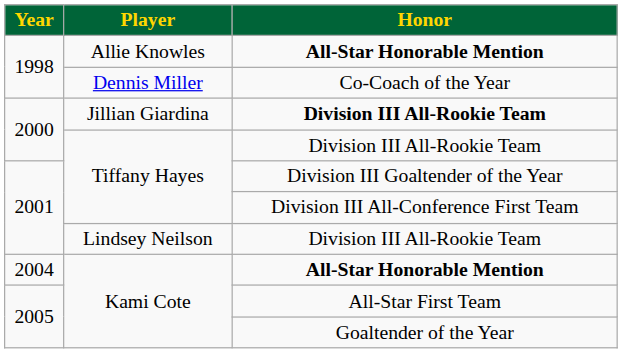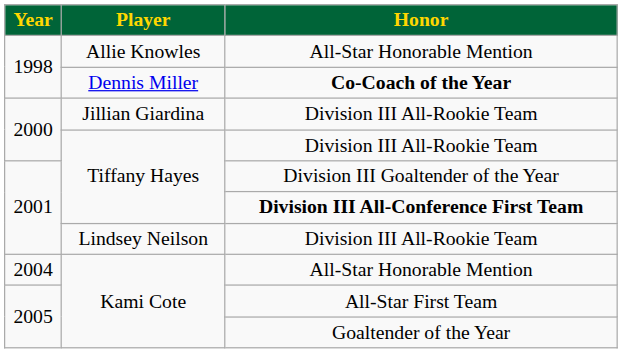(425, 51) bold -> (421, 51) normal
(425, 82) normal -> (421, 82) bold
(425, 113) bold -> (421, 113) normal
(425, 207) normal -> (421, 207) bold
(425, 269) bold -> (421, 269) normal
